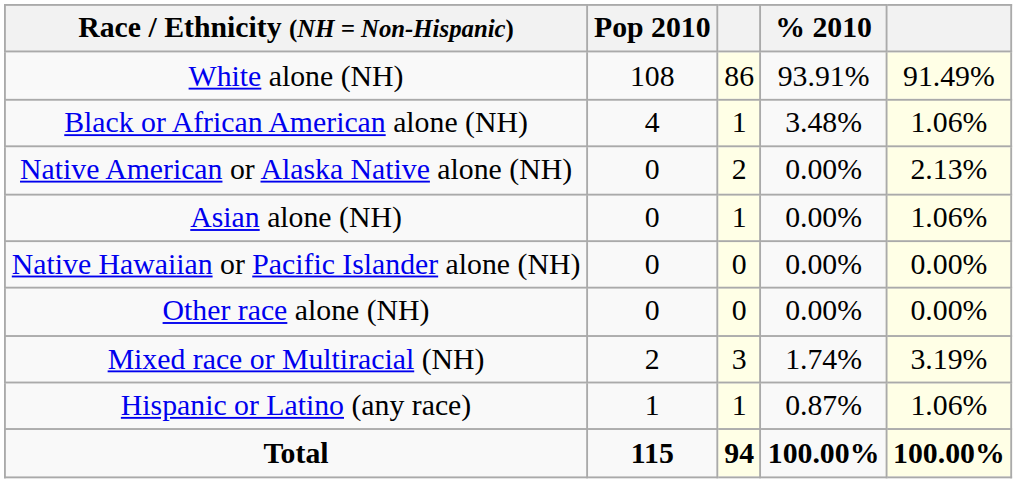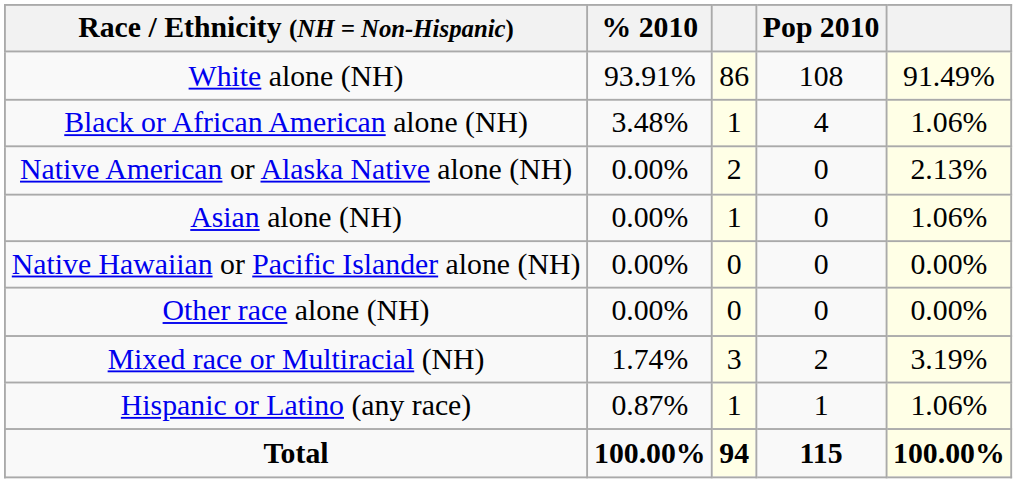columns swapped: (652, 28) <-> (824, 28)
